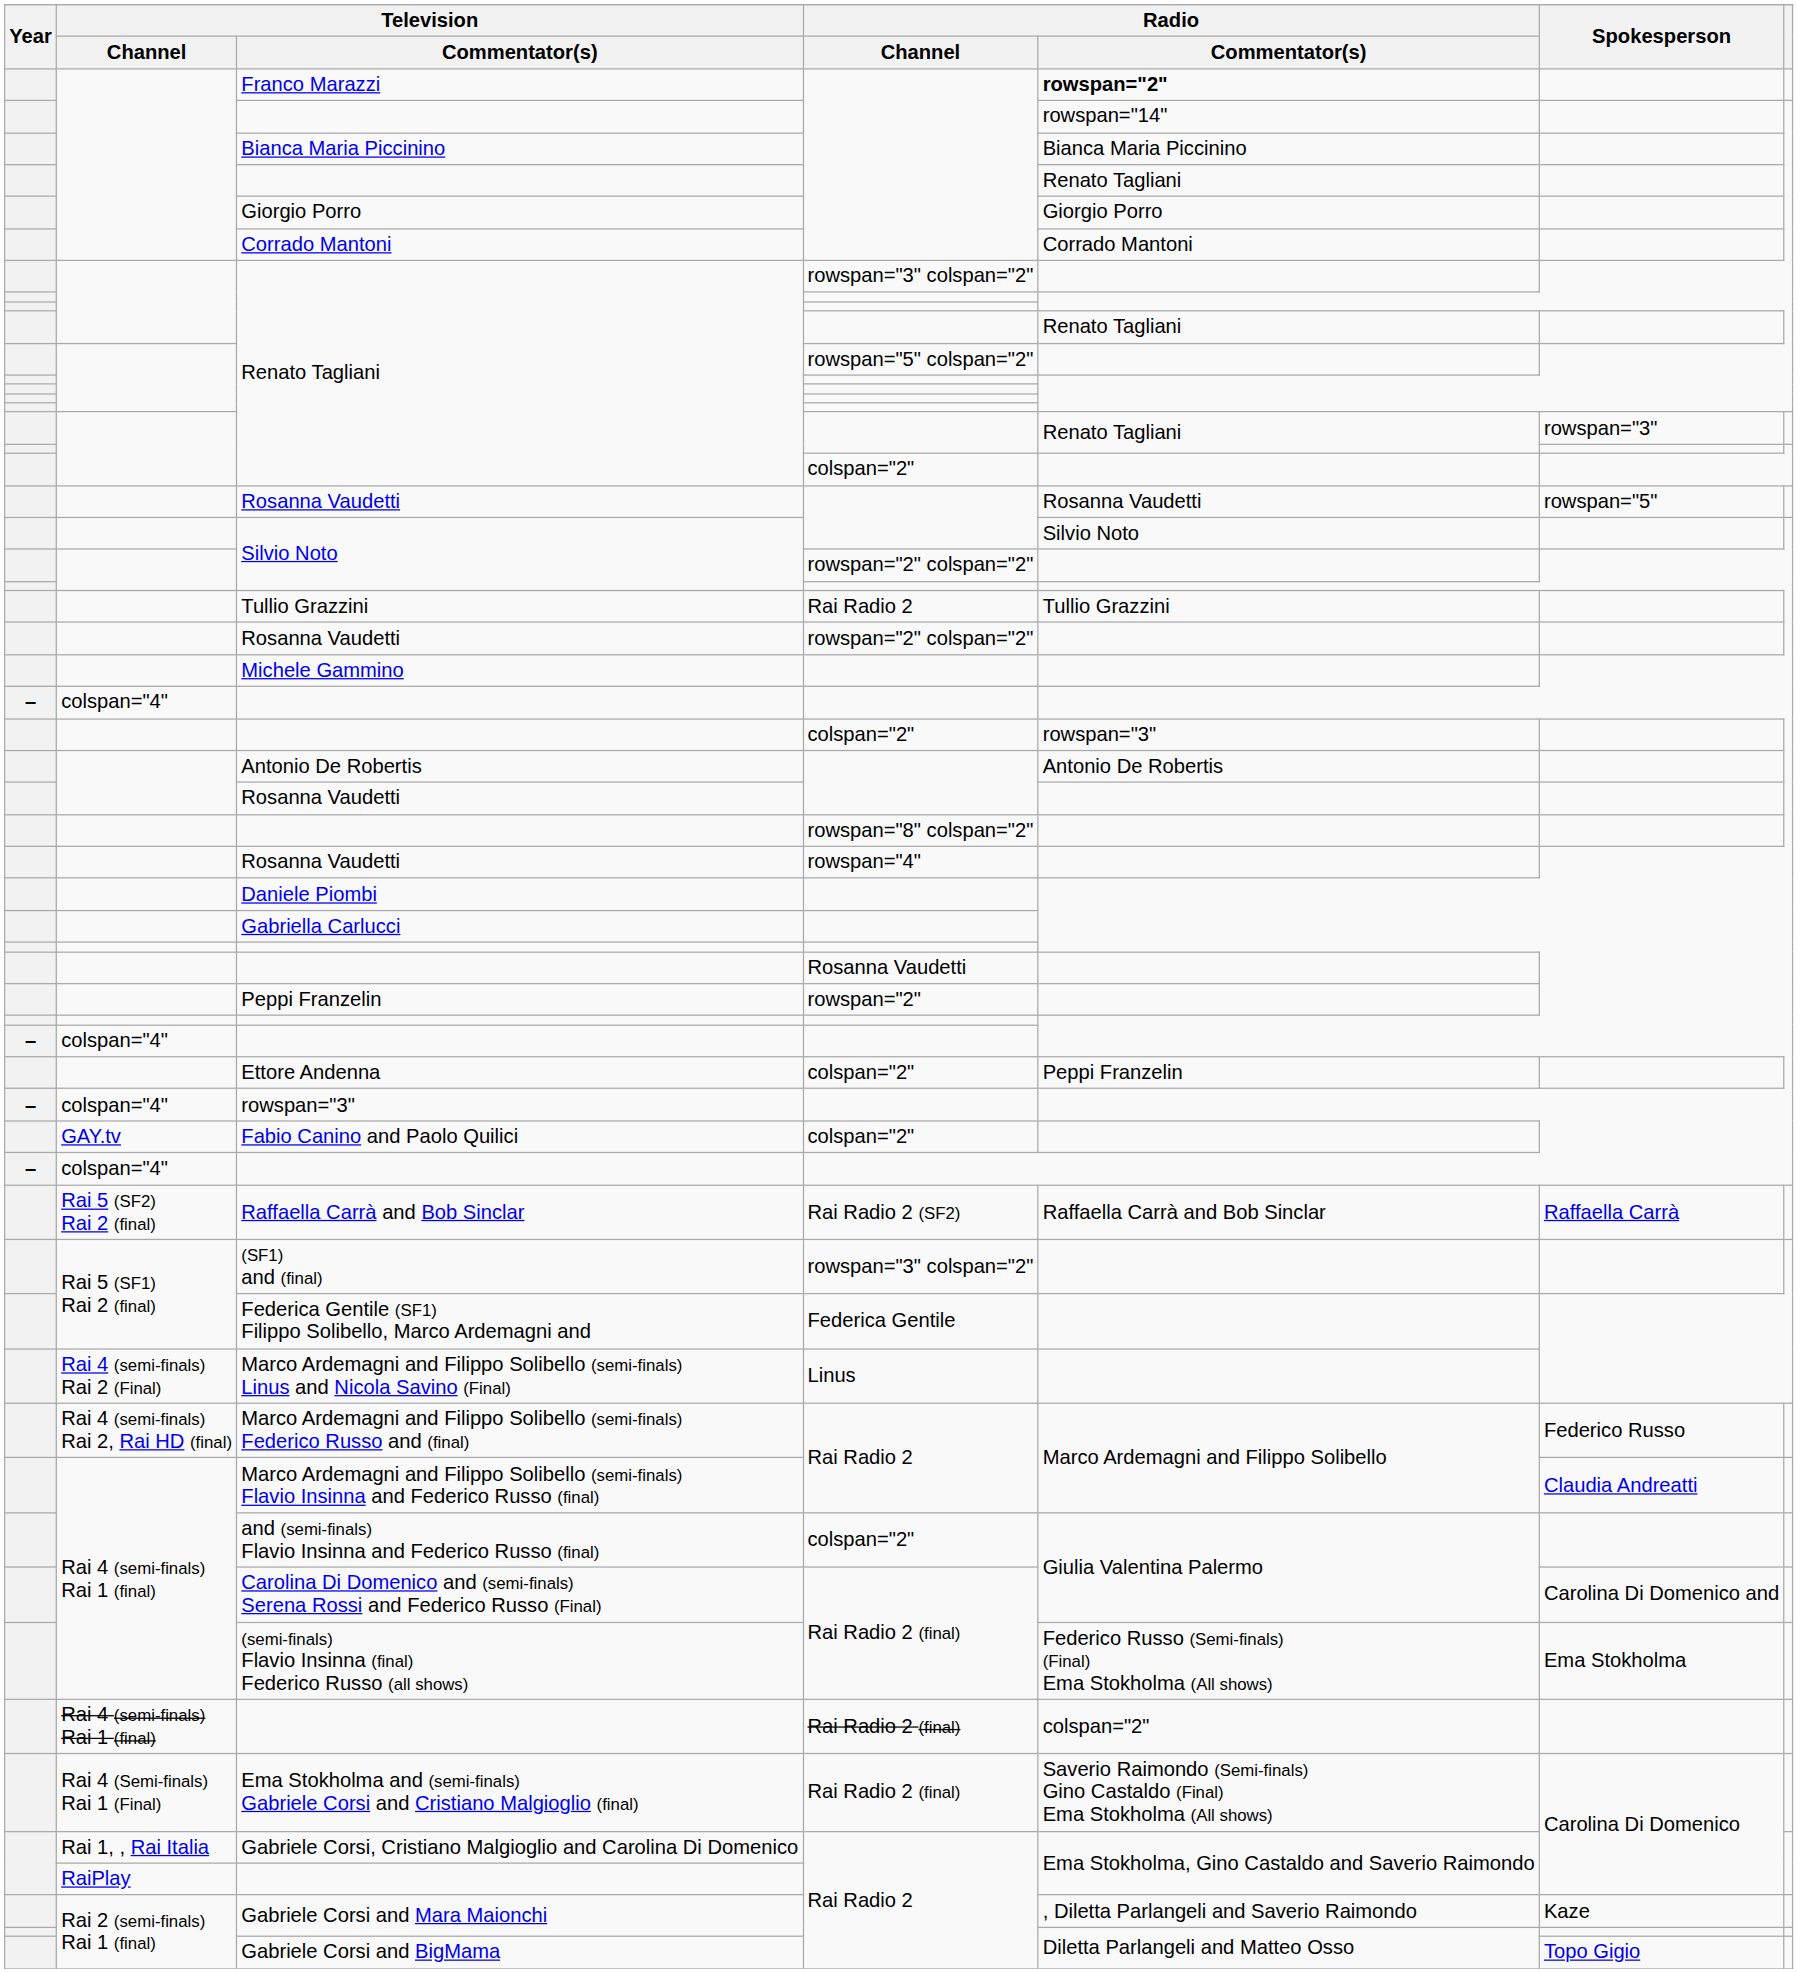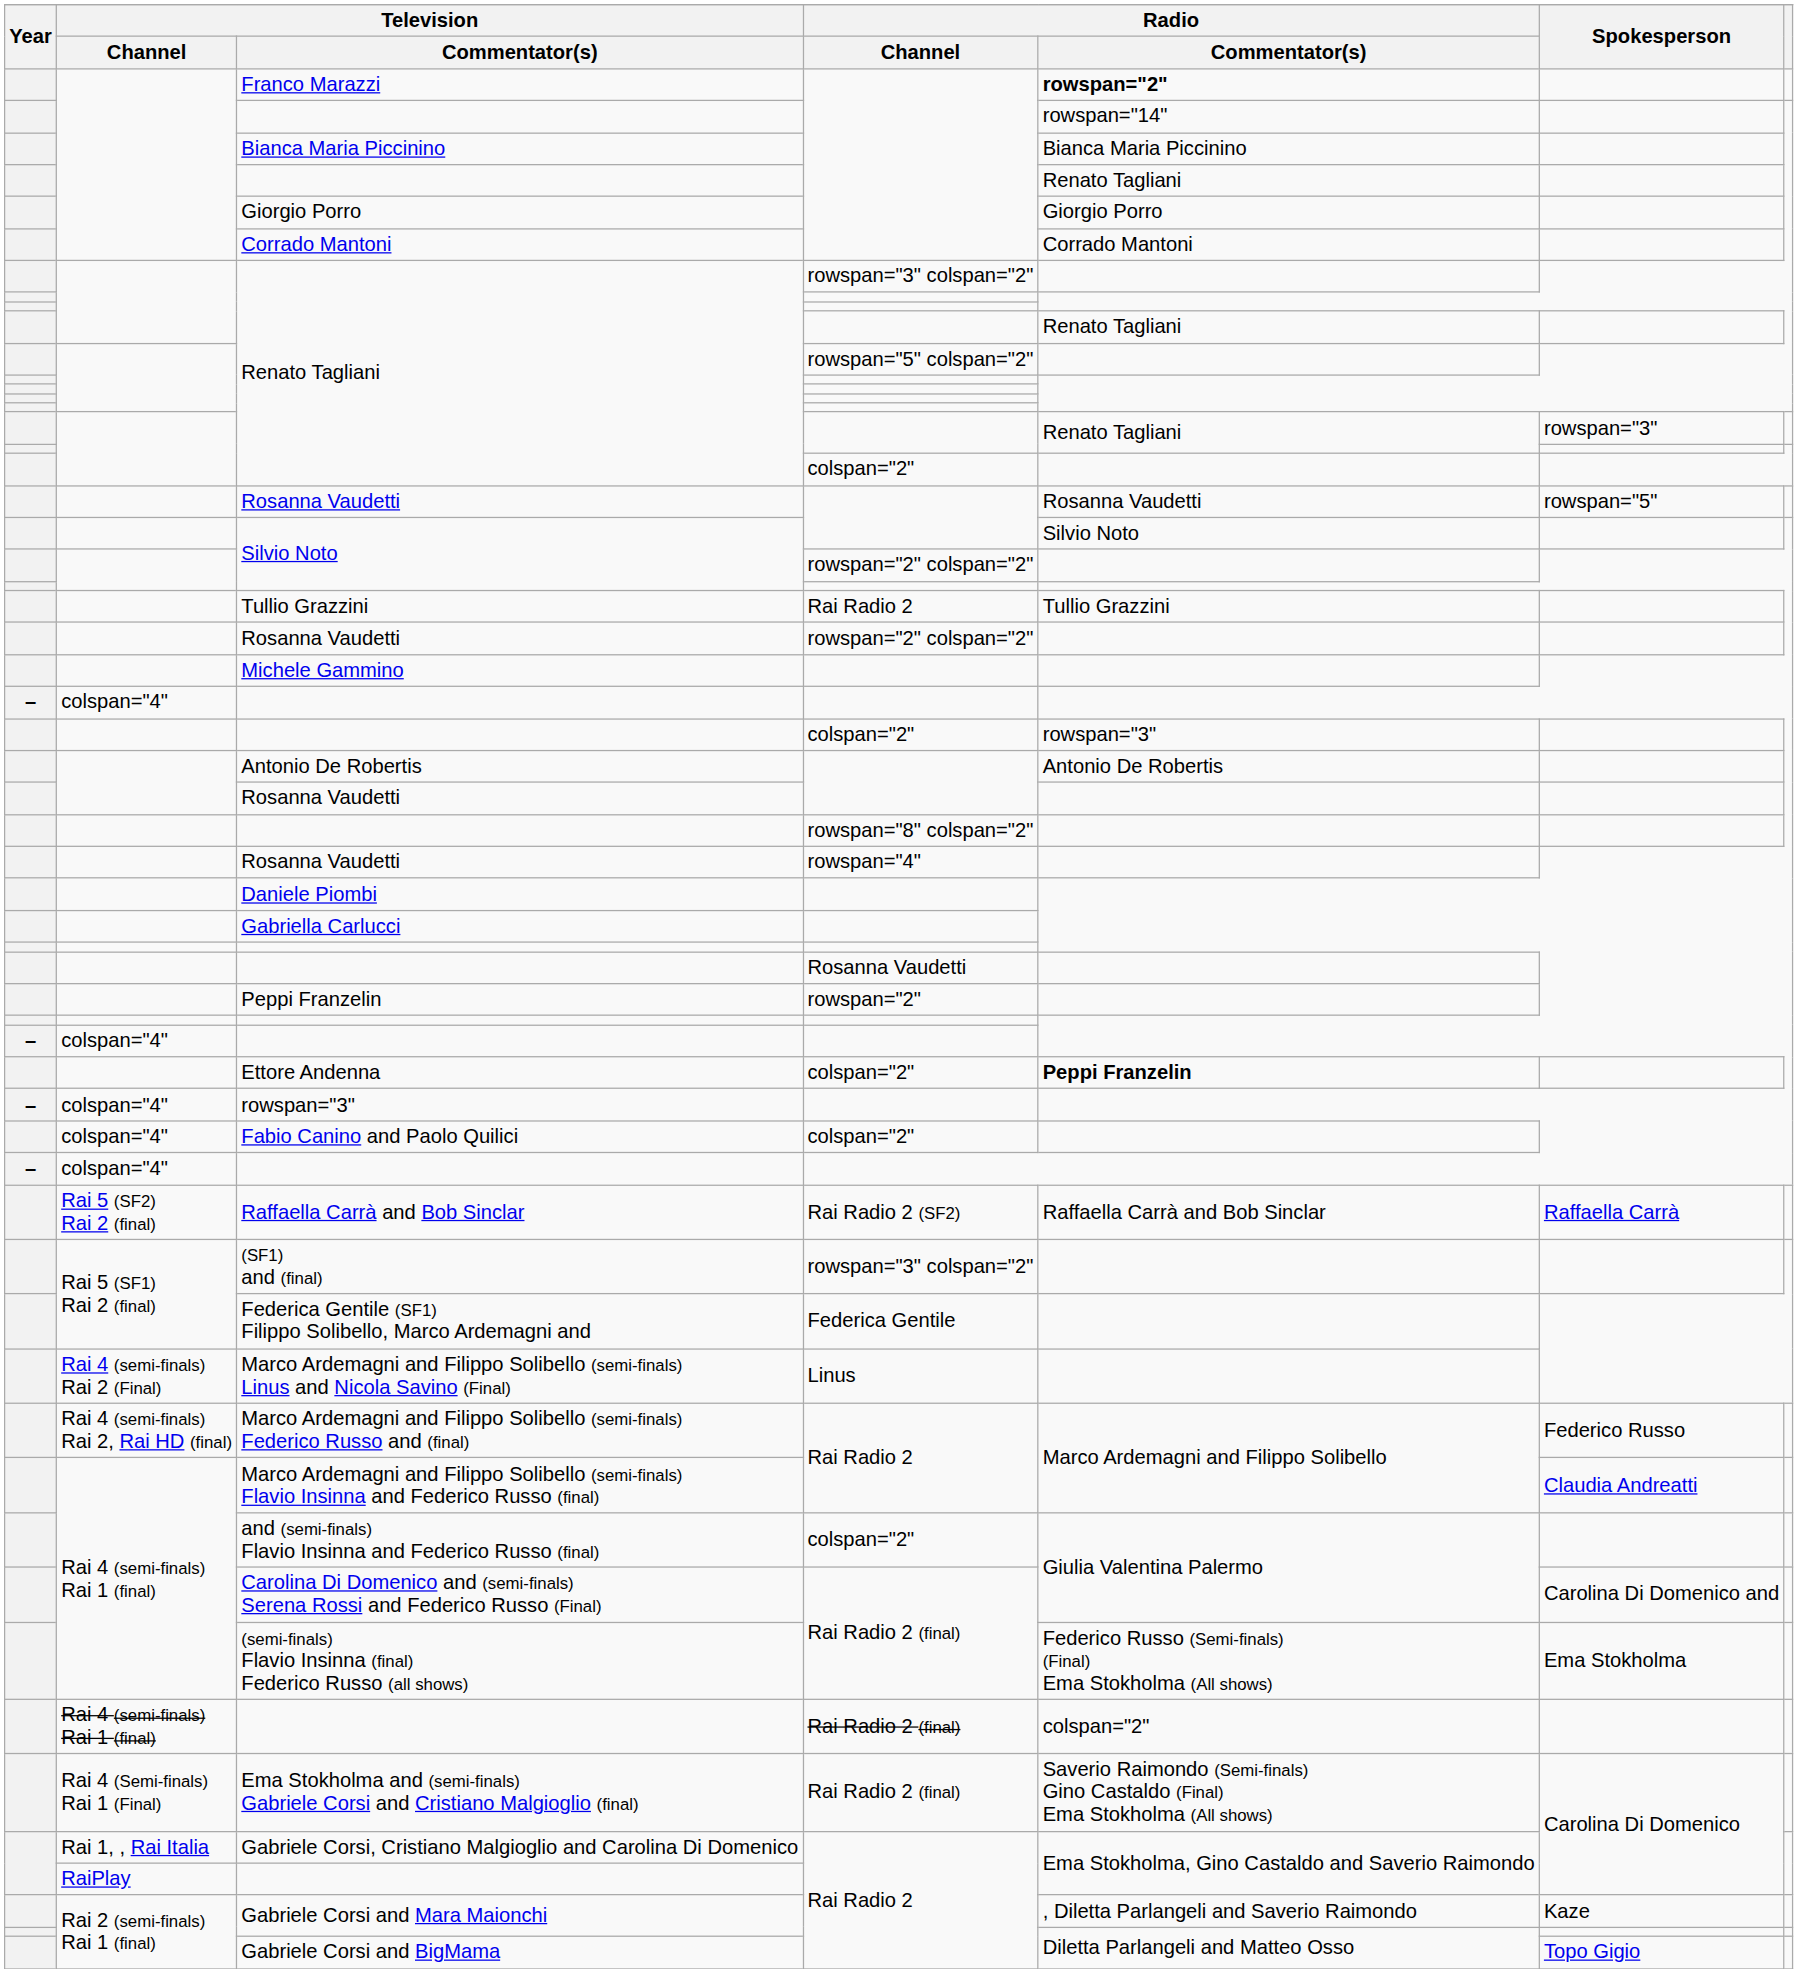(1113, 1072) normal -> (1117, 1072) bold
(91, 1136) GAY.tv -> (115, 1136) colspan="4"
